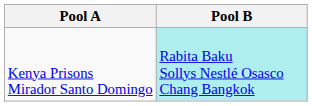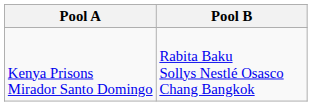(222, 72) paleturquoise background -> (222, 72) no background
